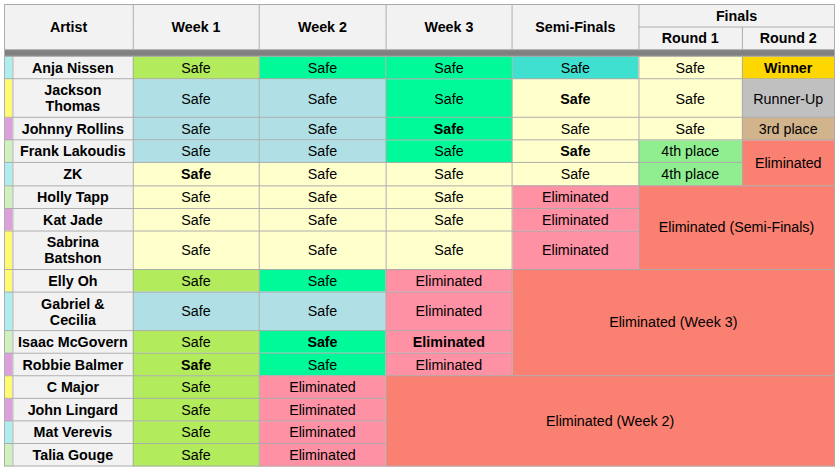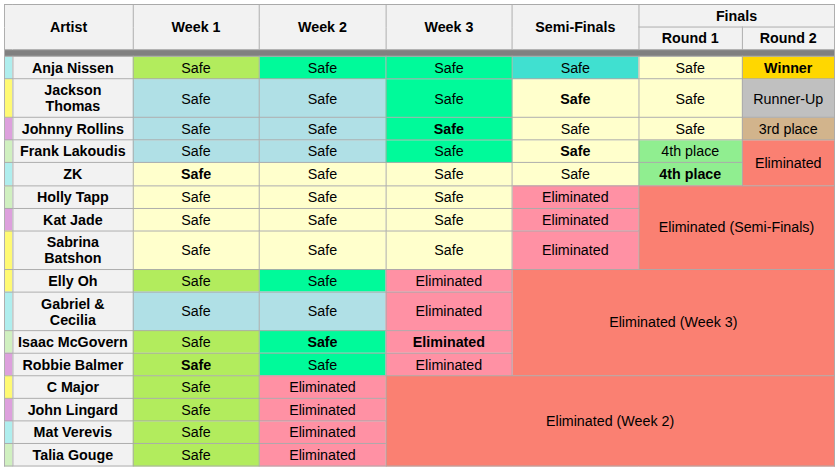(690, 174) normal -> (690, 174) bold
